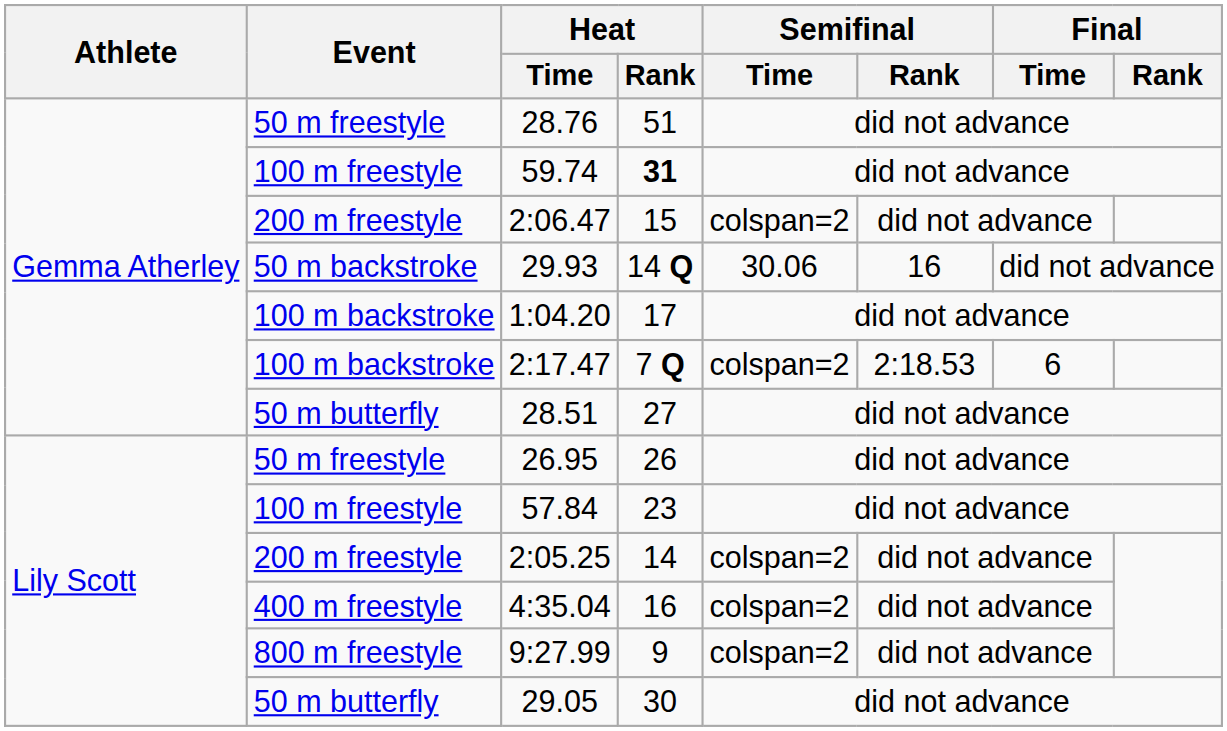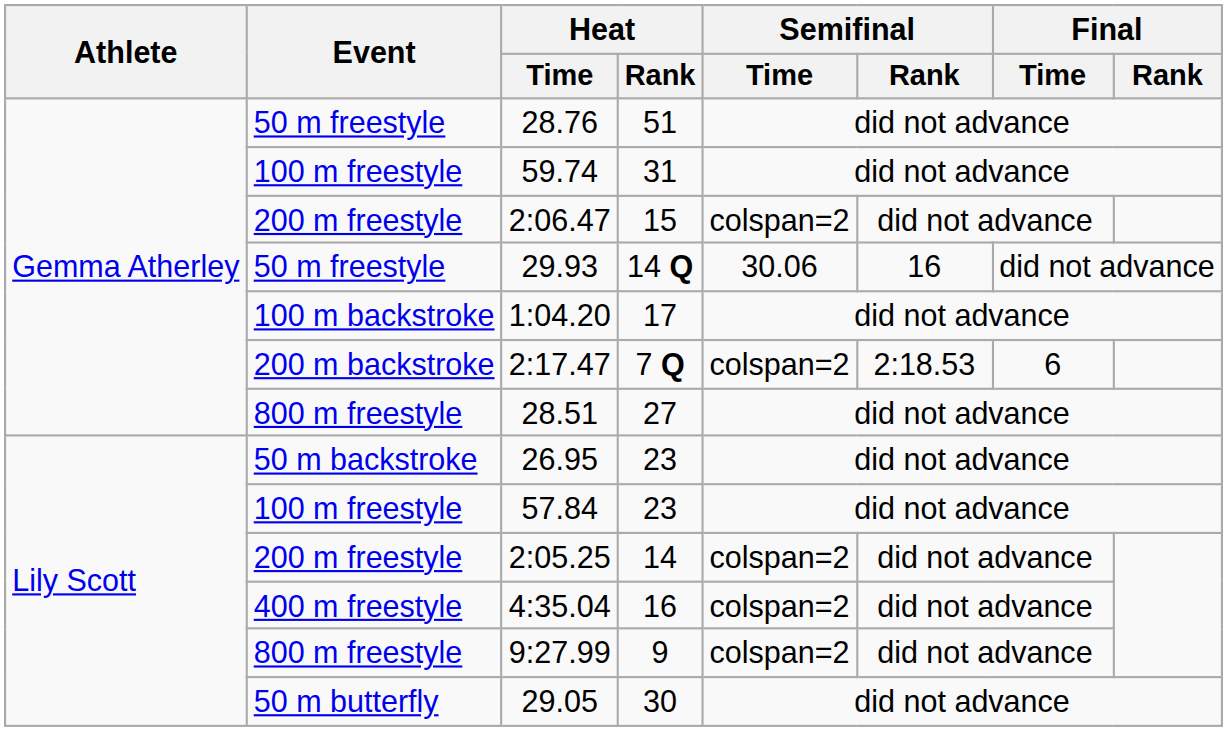(660, 172) bold -> (660, 172) normal
(366, 268) 50 m backstroke -> (350, 268) 50 m freestyle
(374, 364) 100 m backstroke -> (374, 364) 200 m backstroke
(346, 413) 50 m butterfly -> (358, 413) 800 m freestyle
(350, 461) 50 m freestyle -> (366, 461) 50 m backstroke
(660, 461) 26 -> (660, 461) 23
